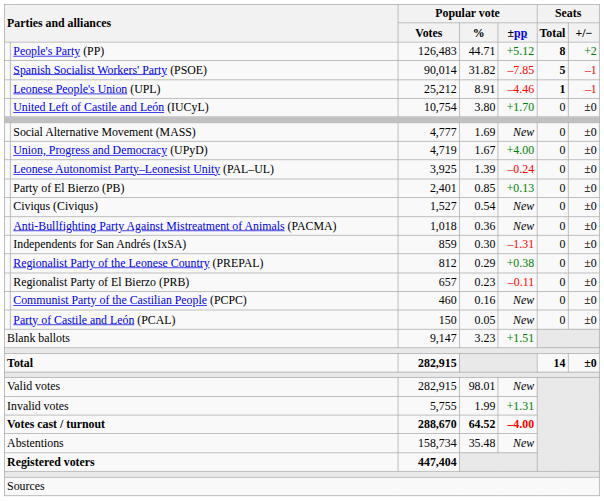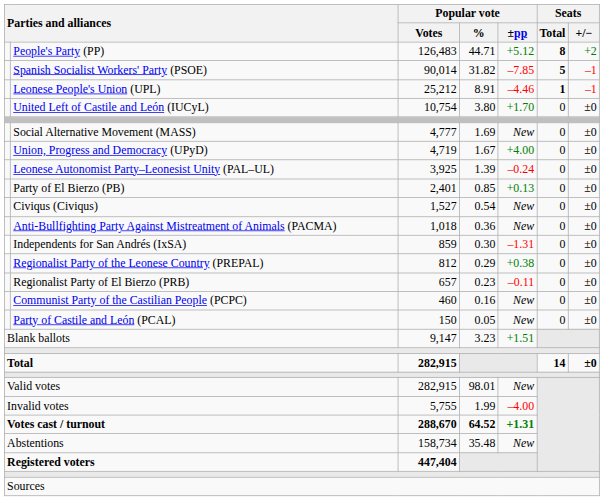(520, 405) +1.31 -> (521, 405) –4.00
(521, 424) –4.00 -> (520, 424) +1.31
